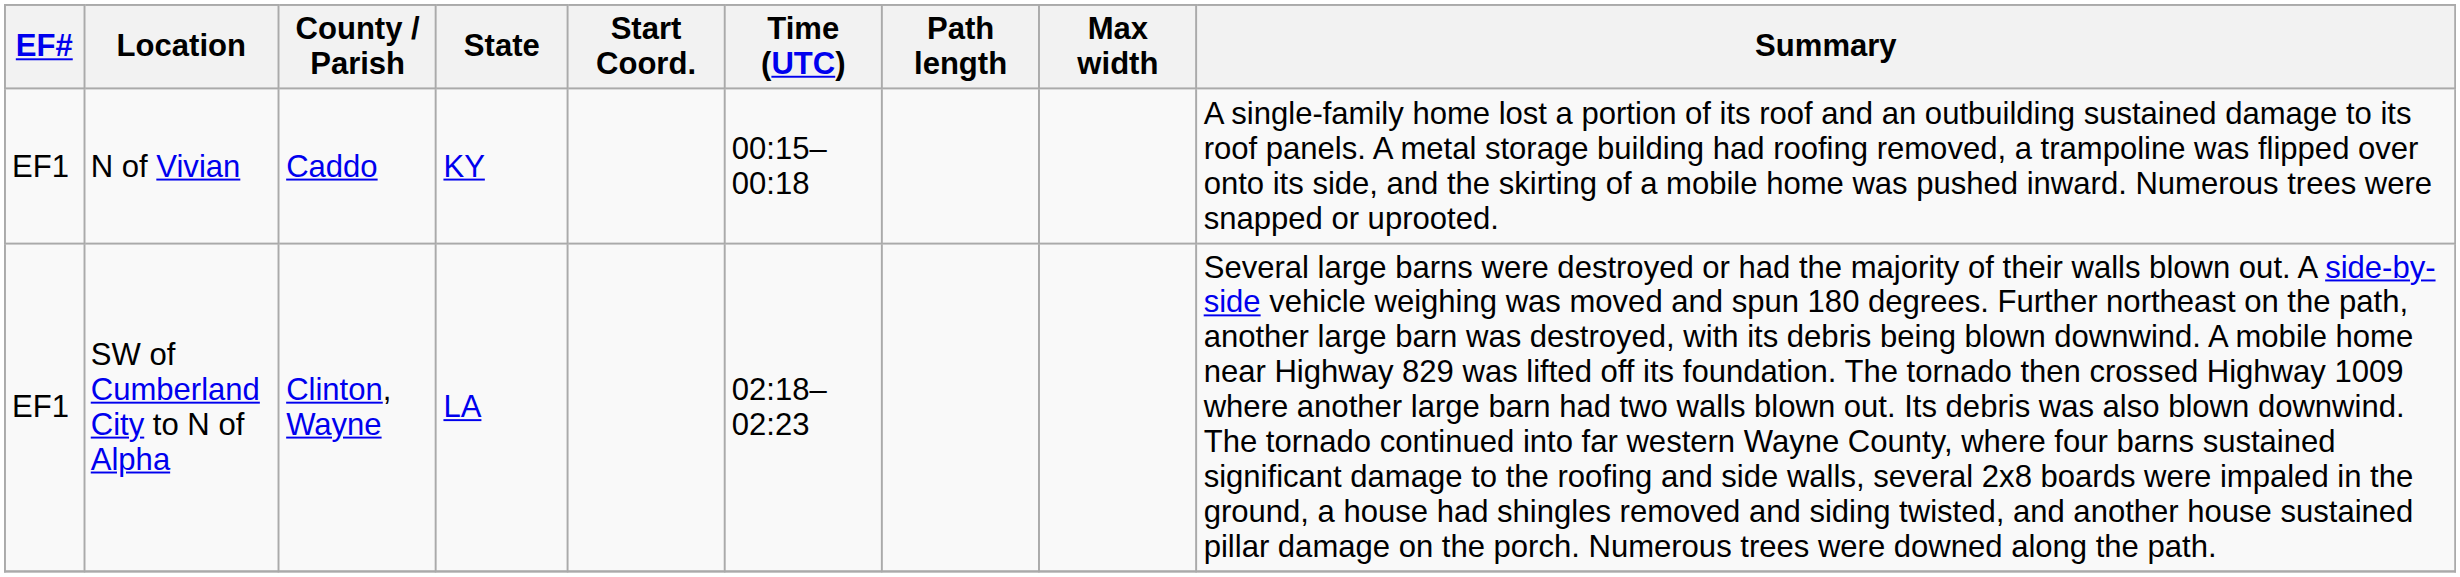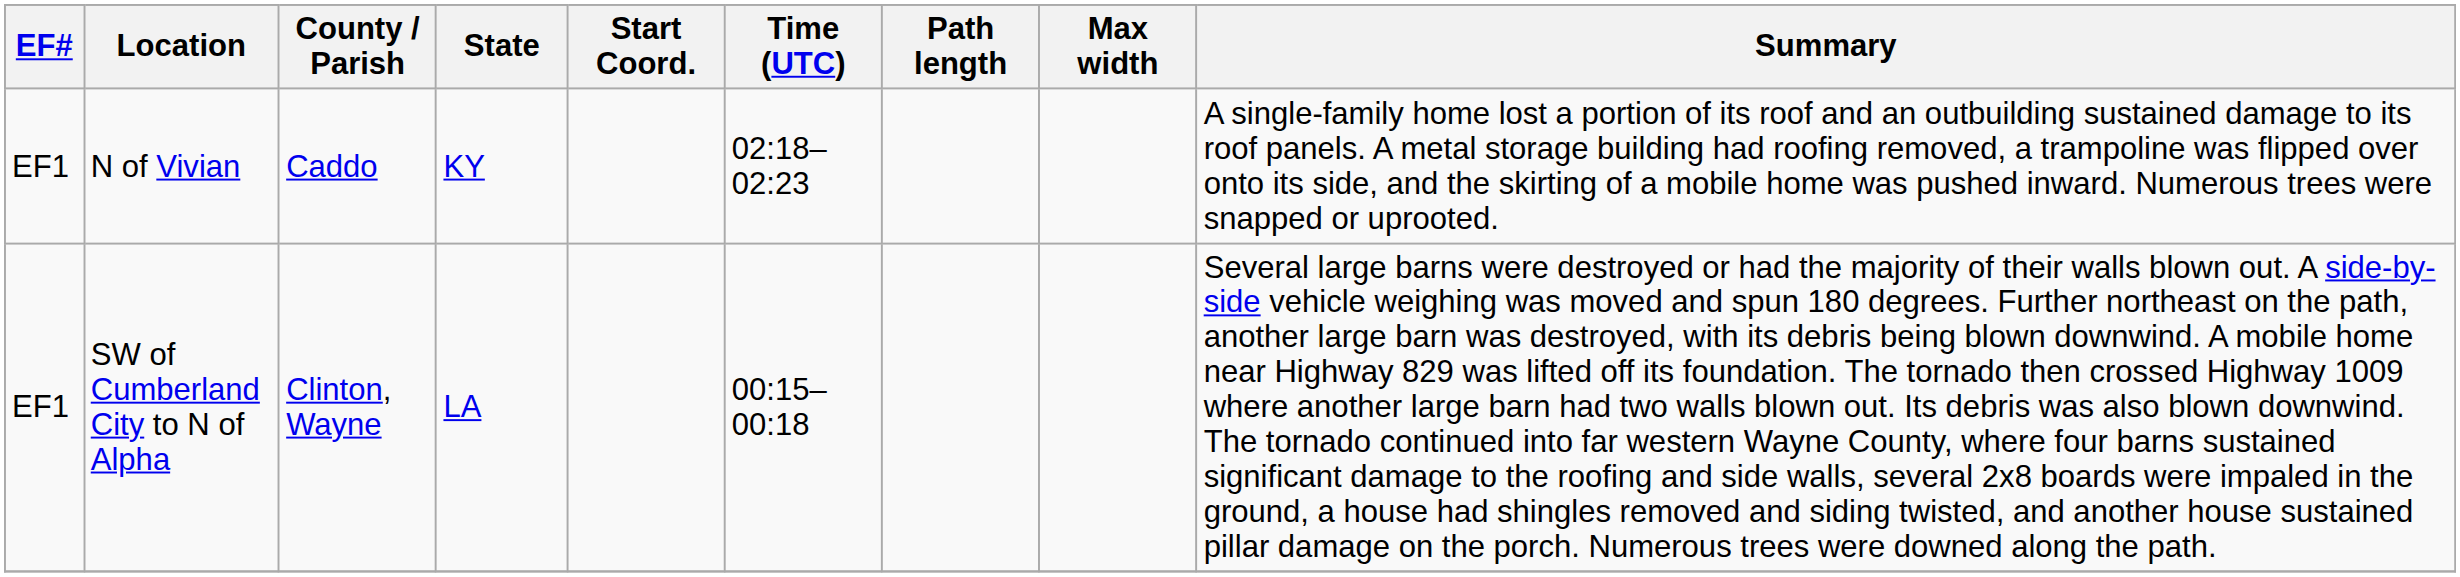(779, 165) 00:15–00:18 -> (779, 165) 02:18–02:23
(779, 406) 02:18–02:23 -> (779, 406) 00:15–00:18
